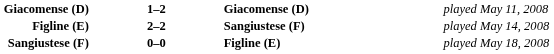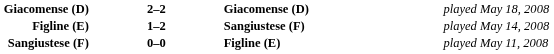(156, 8) 1–2 -> (156, 8) 2–2
(496, 8) played May 11, 2008 -> (496, 8) played May 18, 2008
(156, 26) 2–2 -> (156, 26) 1–2
(496, 43) played May 18, 2008 -> (496, 43) played May 11, 2008
